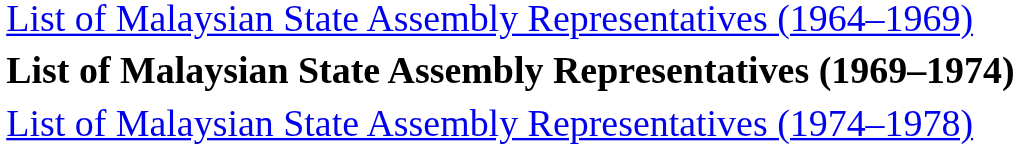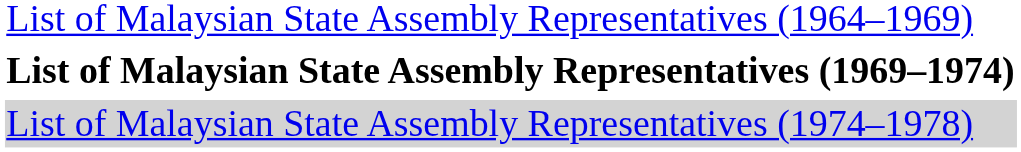(490, 123) no background -> (490, 123) lightgrey background
